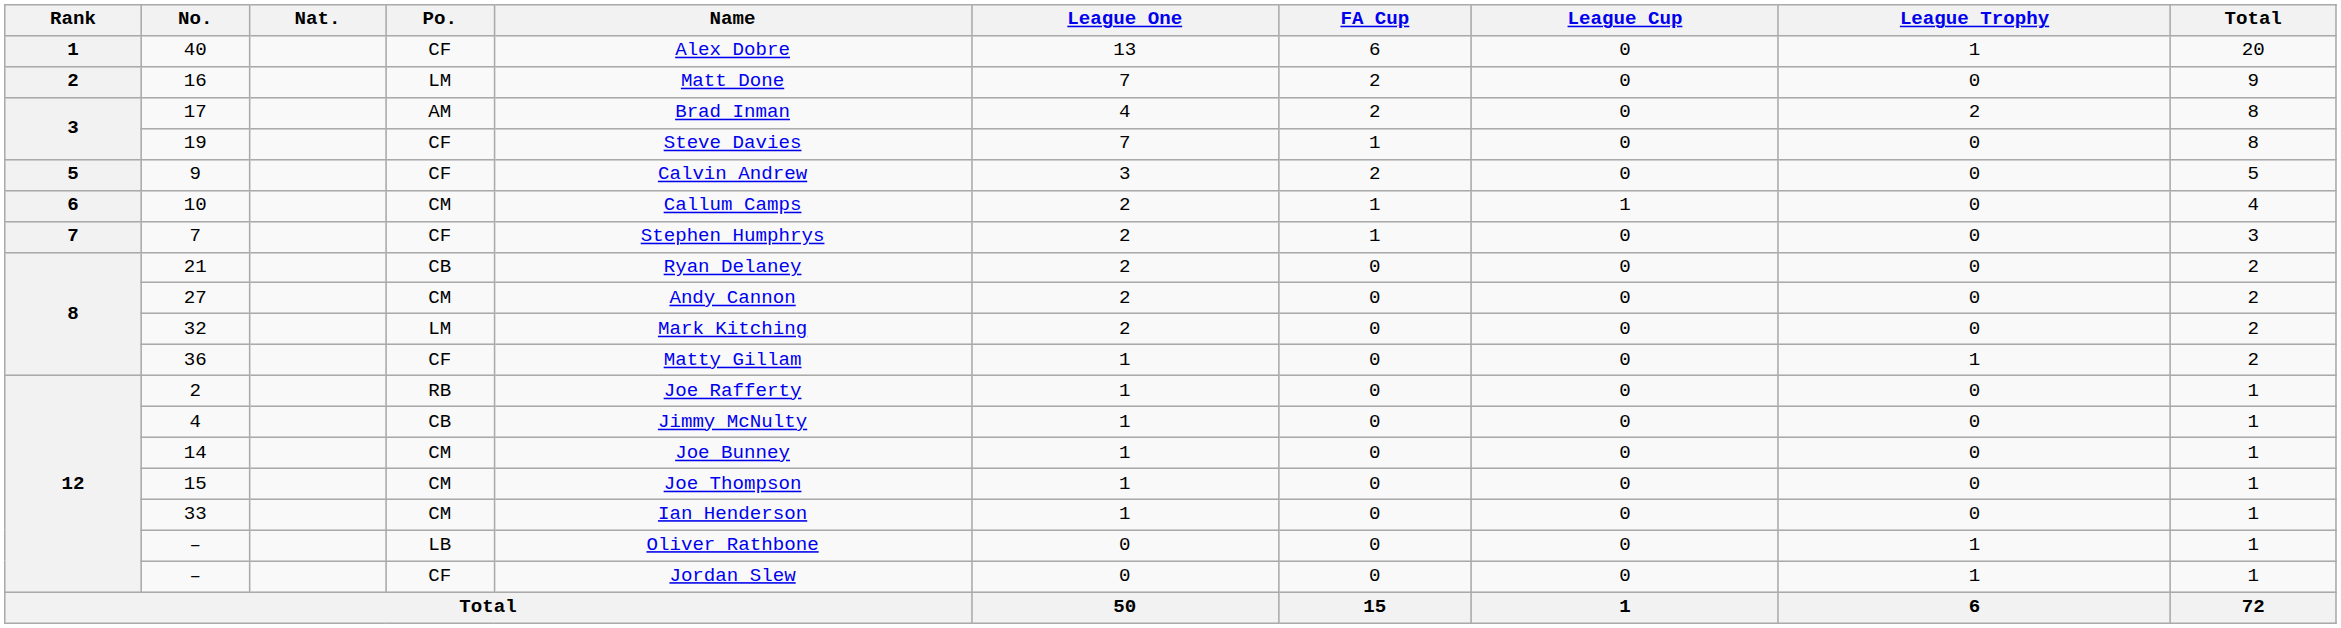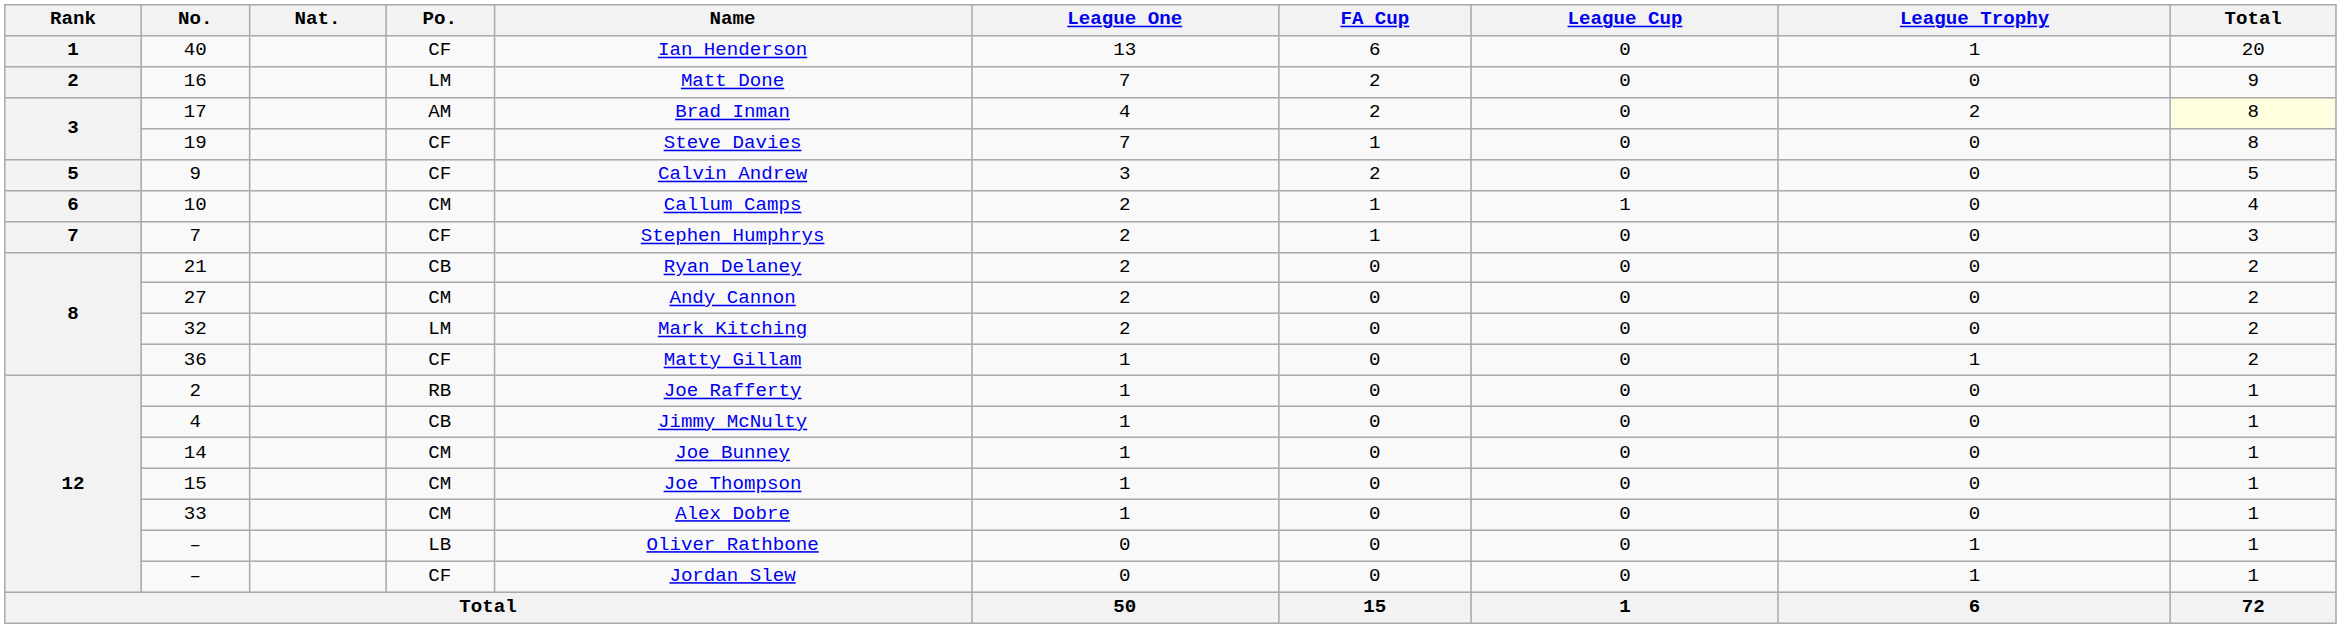(733, 51) Alex Dobre -> (733, 51) Ian Henderson
(2253, 113) no background -> (2253, 113) lightyellow background
(733, 515) Ian Henderson -> (733, 515) Alex Dobre
